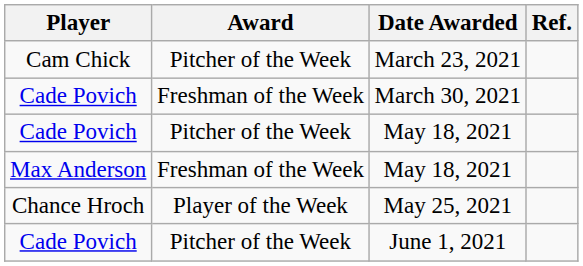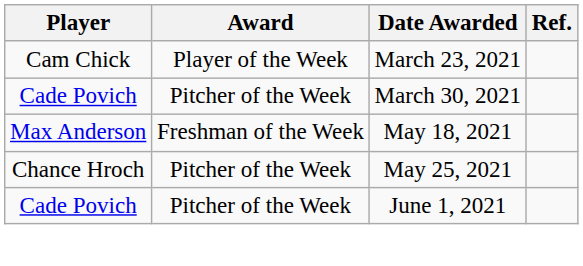(260, 59) Pitcher of the Week -> (260, 59) Player of the Week
(260, 95) Freshman of the Week -> (260, 95) Pitcher of the Week
- row: (78, 132)
(260, 205) Player of the Week -> (260, 168) Pitcher of the Week
